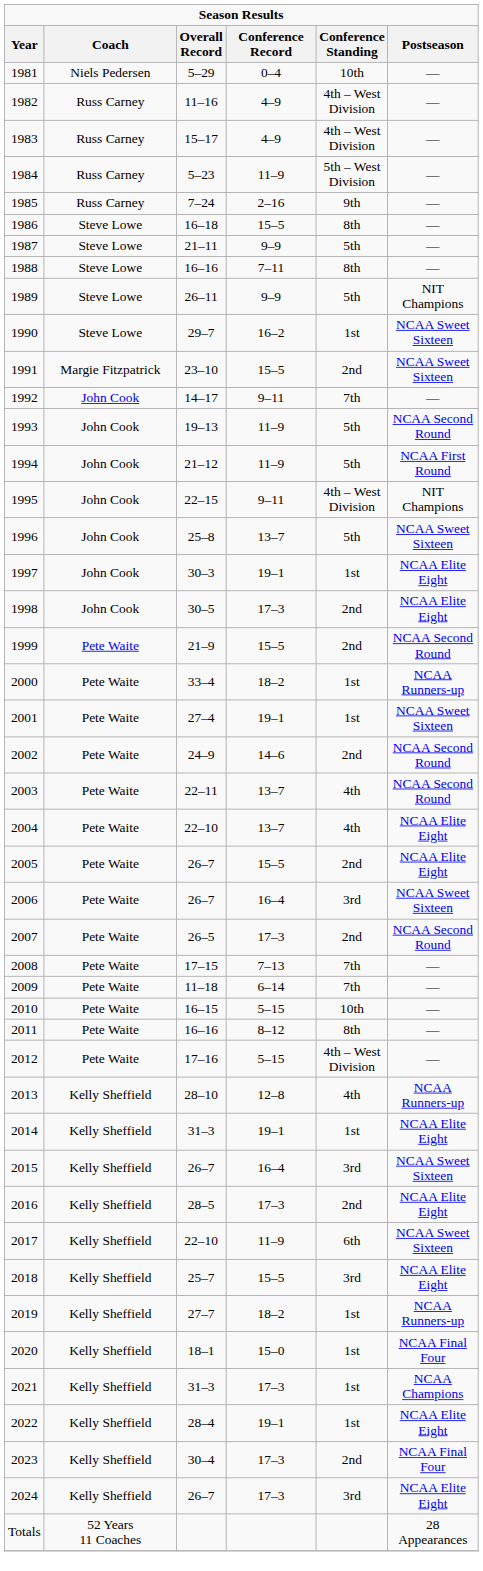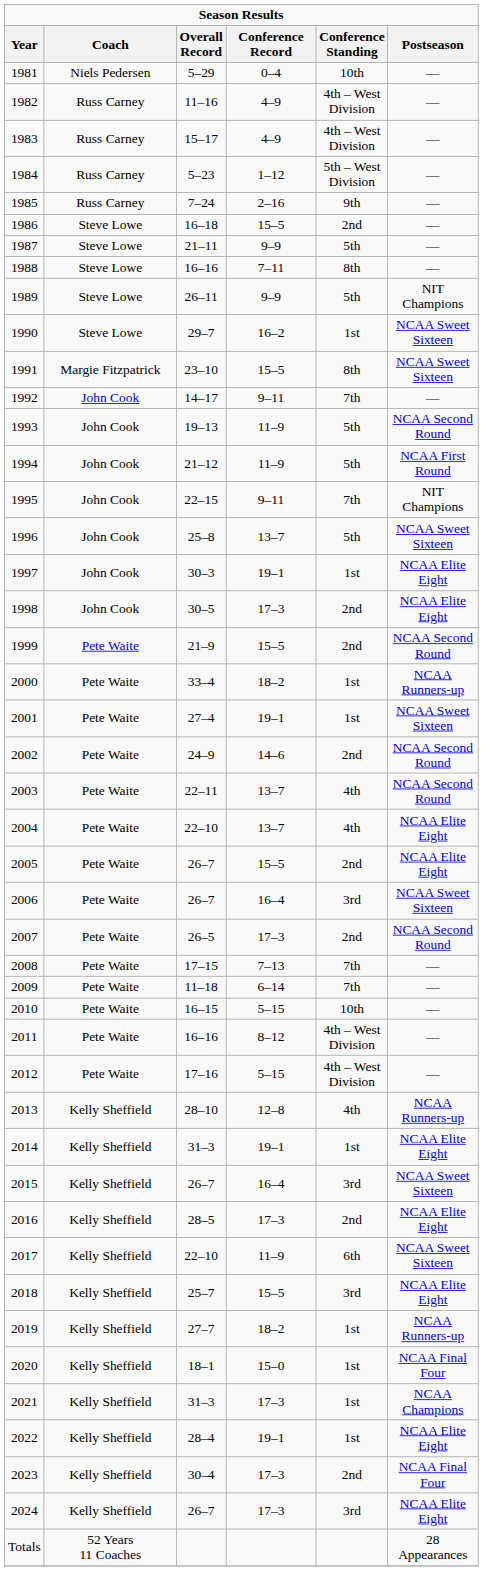(271, 174) 11–9 -> (271, 174) 1–12
(352, 224) 8th -> (352, 224) 2nd
(352, 369) 2nd -> (352, 369) 8th
(352, 499) 4th – West Division -> (352, 499) 7th
(352, 1029) 8th -> (352, 1037) 4th – West Division
